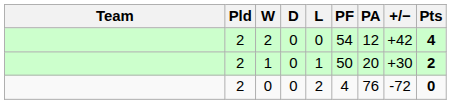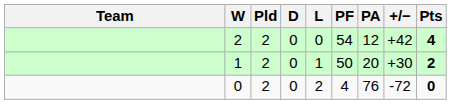columns swapped: (240, 16) <-> (268, 16)
